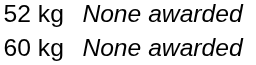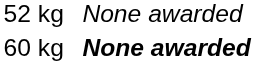(163, 48) normal -> (167, 48) bold
